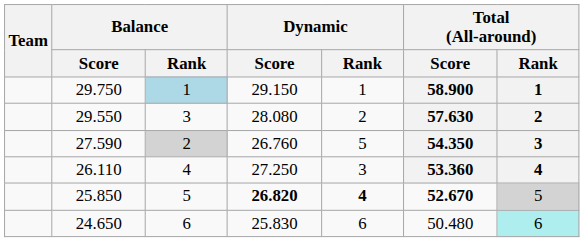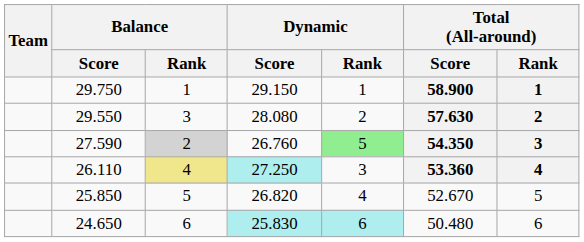(187, 90) lightblue background -> (187, 90) no background
(362, 143) no background -> (362, 143) lightgreen background
(187, 169) no background -> (187, 169) khaki background
(275, 169) no background -> (275, 169) paleturquoise background
(275, 196) bold -> (275, 196) normal
(362, 196) bold -> (362, 196) normal
(450, 196) bold -> (450, 196) normal
(538, 196) lightgrey background -> (538, 196) no background
(275, 223) no background -> (275, 223) paleturquoise background
(362, 223) no background -> (362, 223) paleturquoise background
(538, 223) paleturquoise background -> (538, 223) no background
